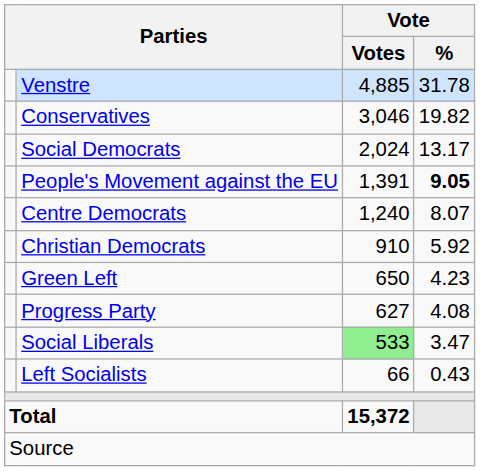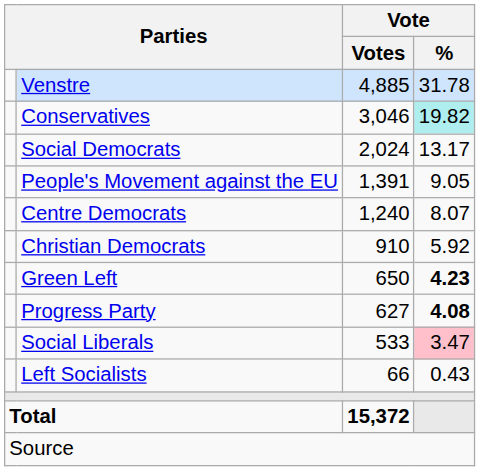(444, 117) no background -> (444, 117) paleturquoise background
(450, 181) bold -> (450, 181) normal
(450, 278) normal -> (450, 278) bold
(450, 310) normal -> (450, 310) bold
(393, 342) lightgreen background -> (393, 342) no background
(450, 342) no background -> (450, 342) pink background
